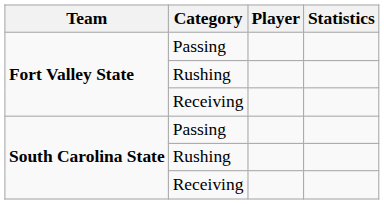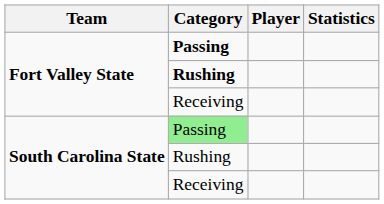(199, 46) normal -> (201, 46) bold
(202, 74) normal -> (204, 74) bold
(199, 129) no background -> (199, 129) lightgreen background
